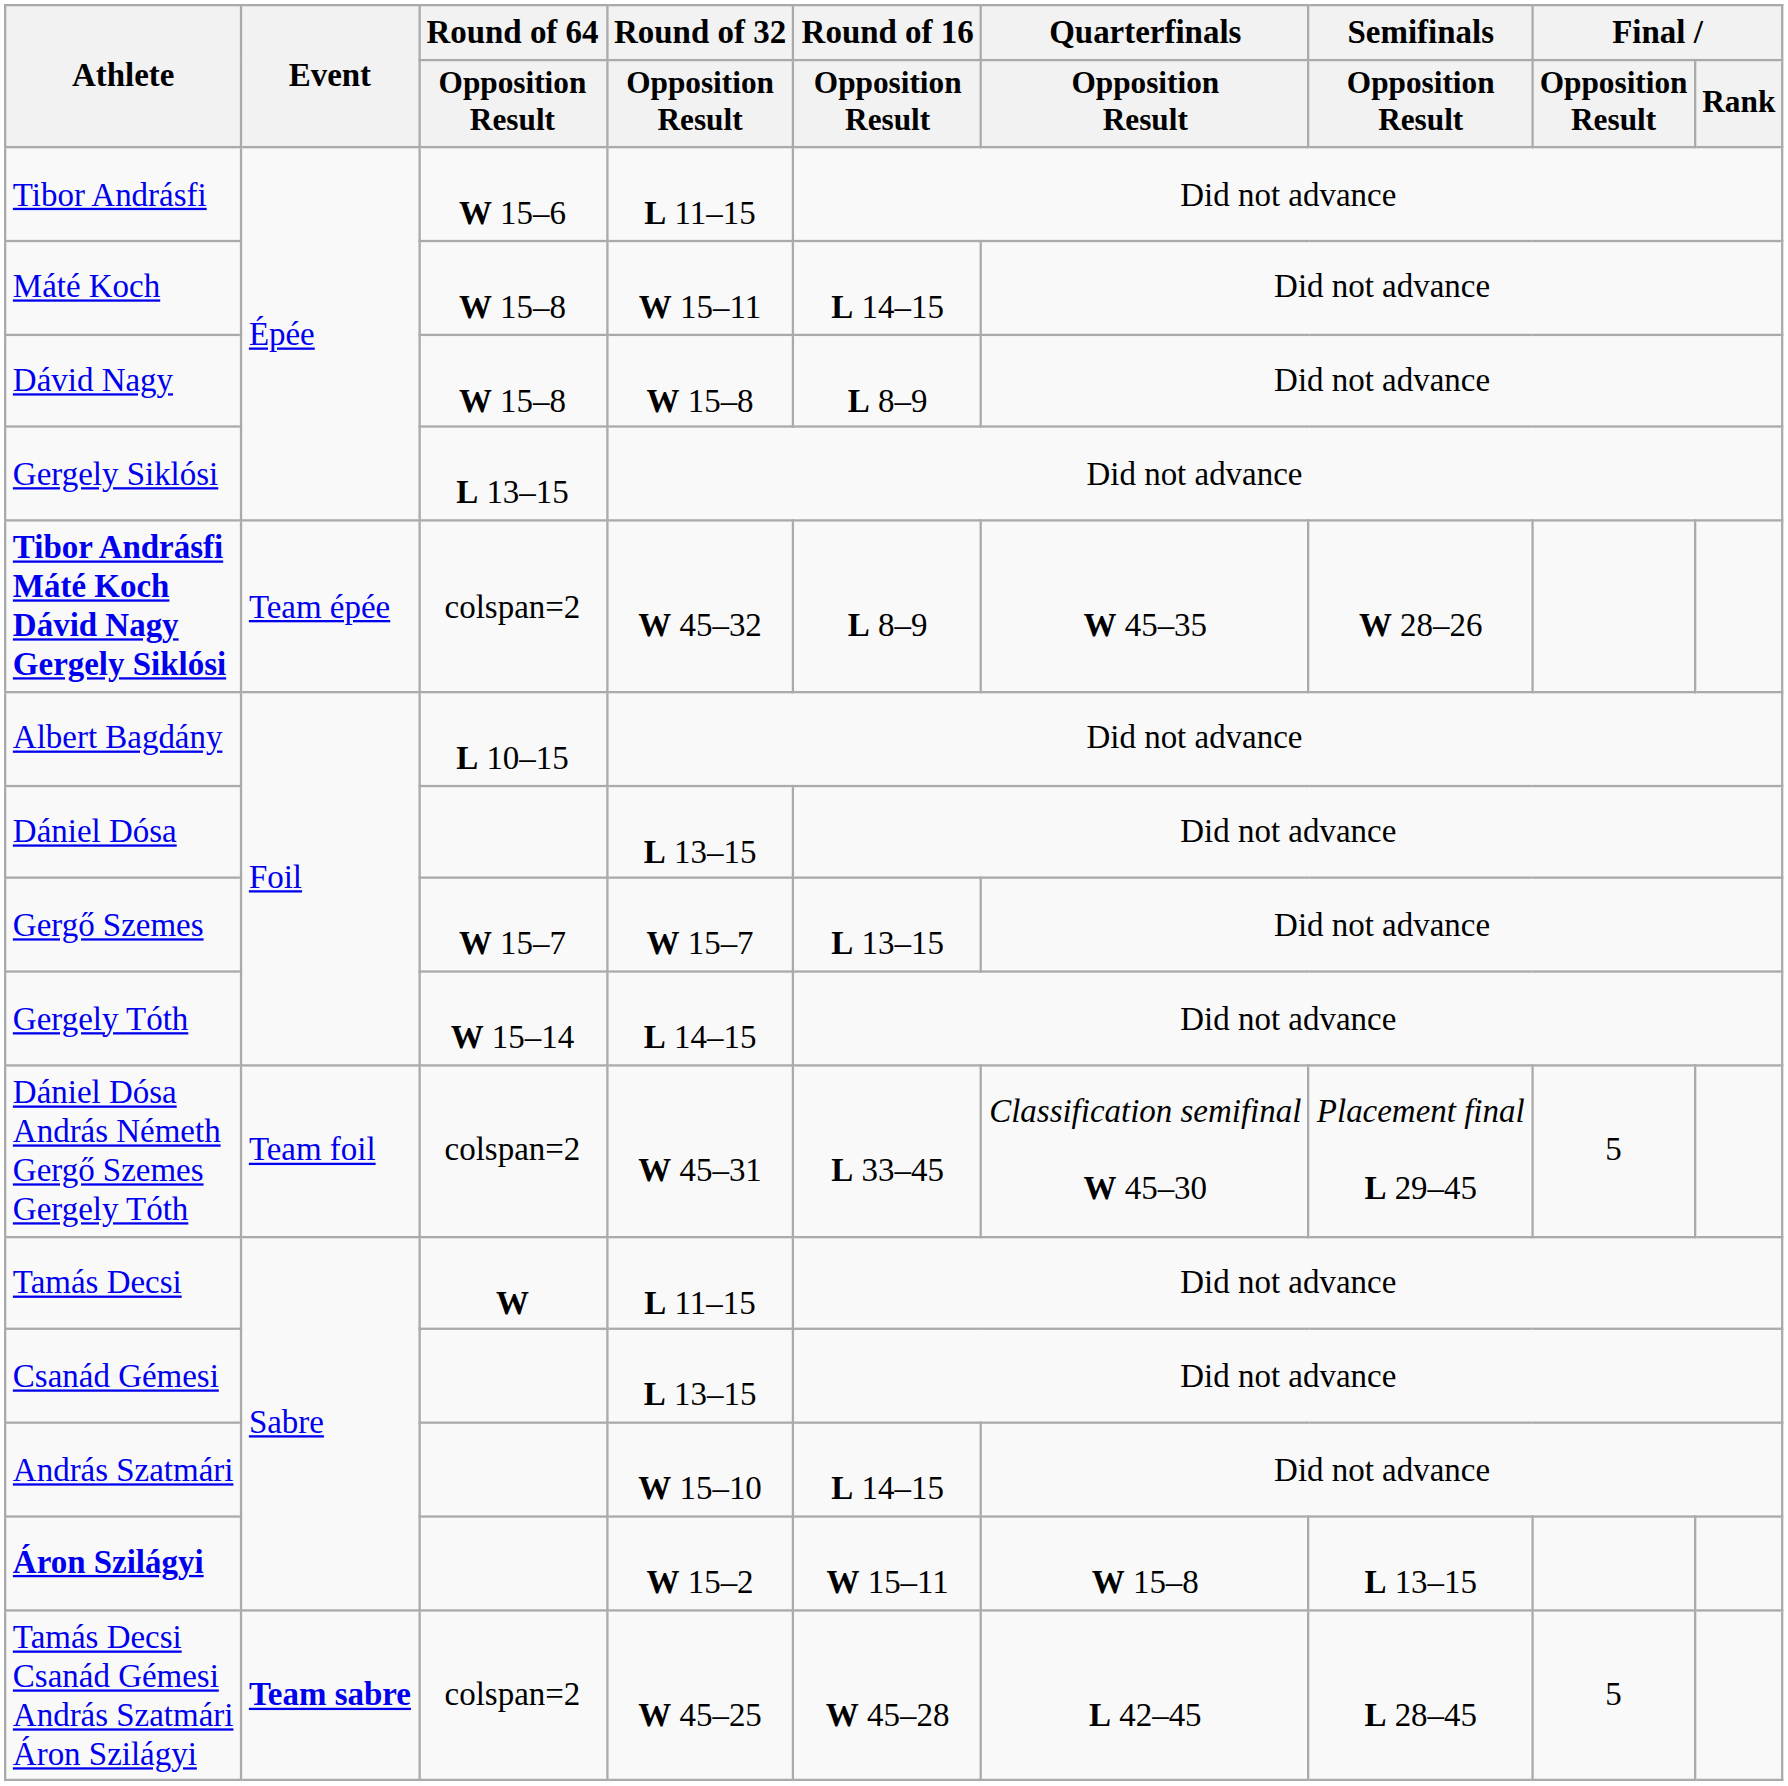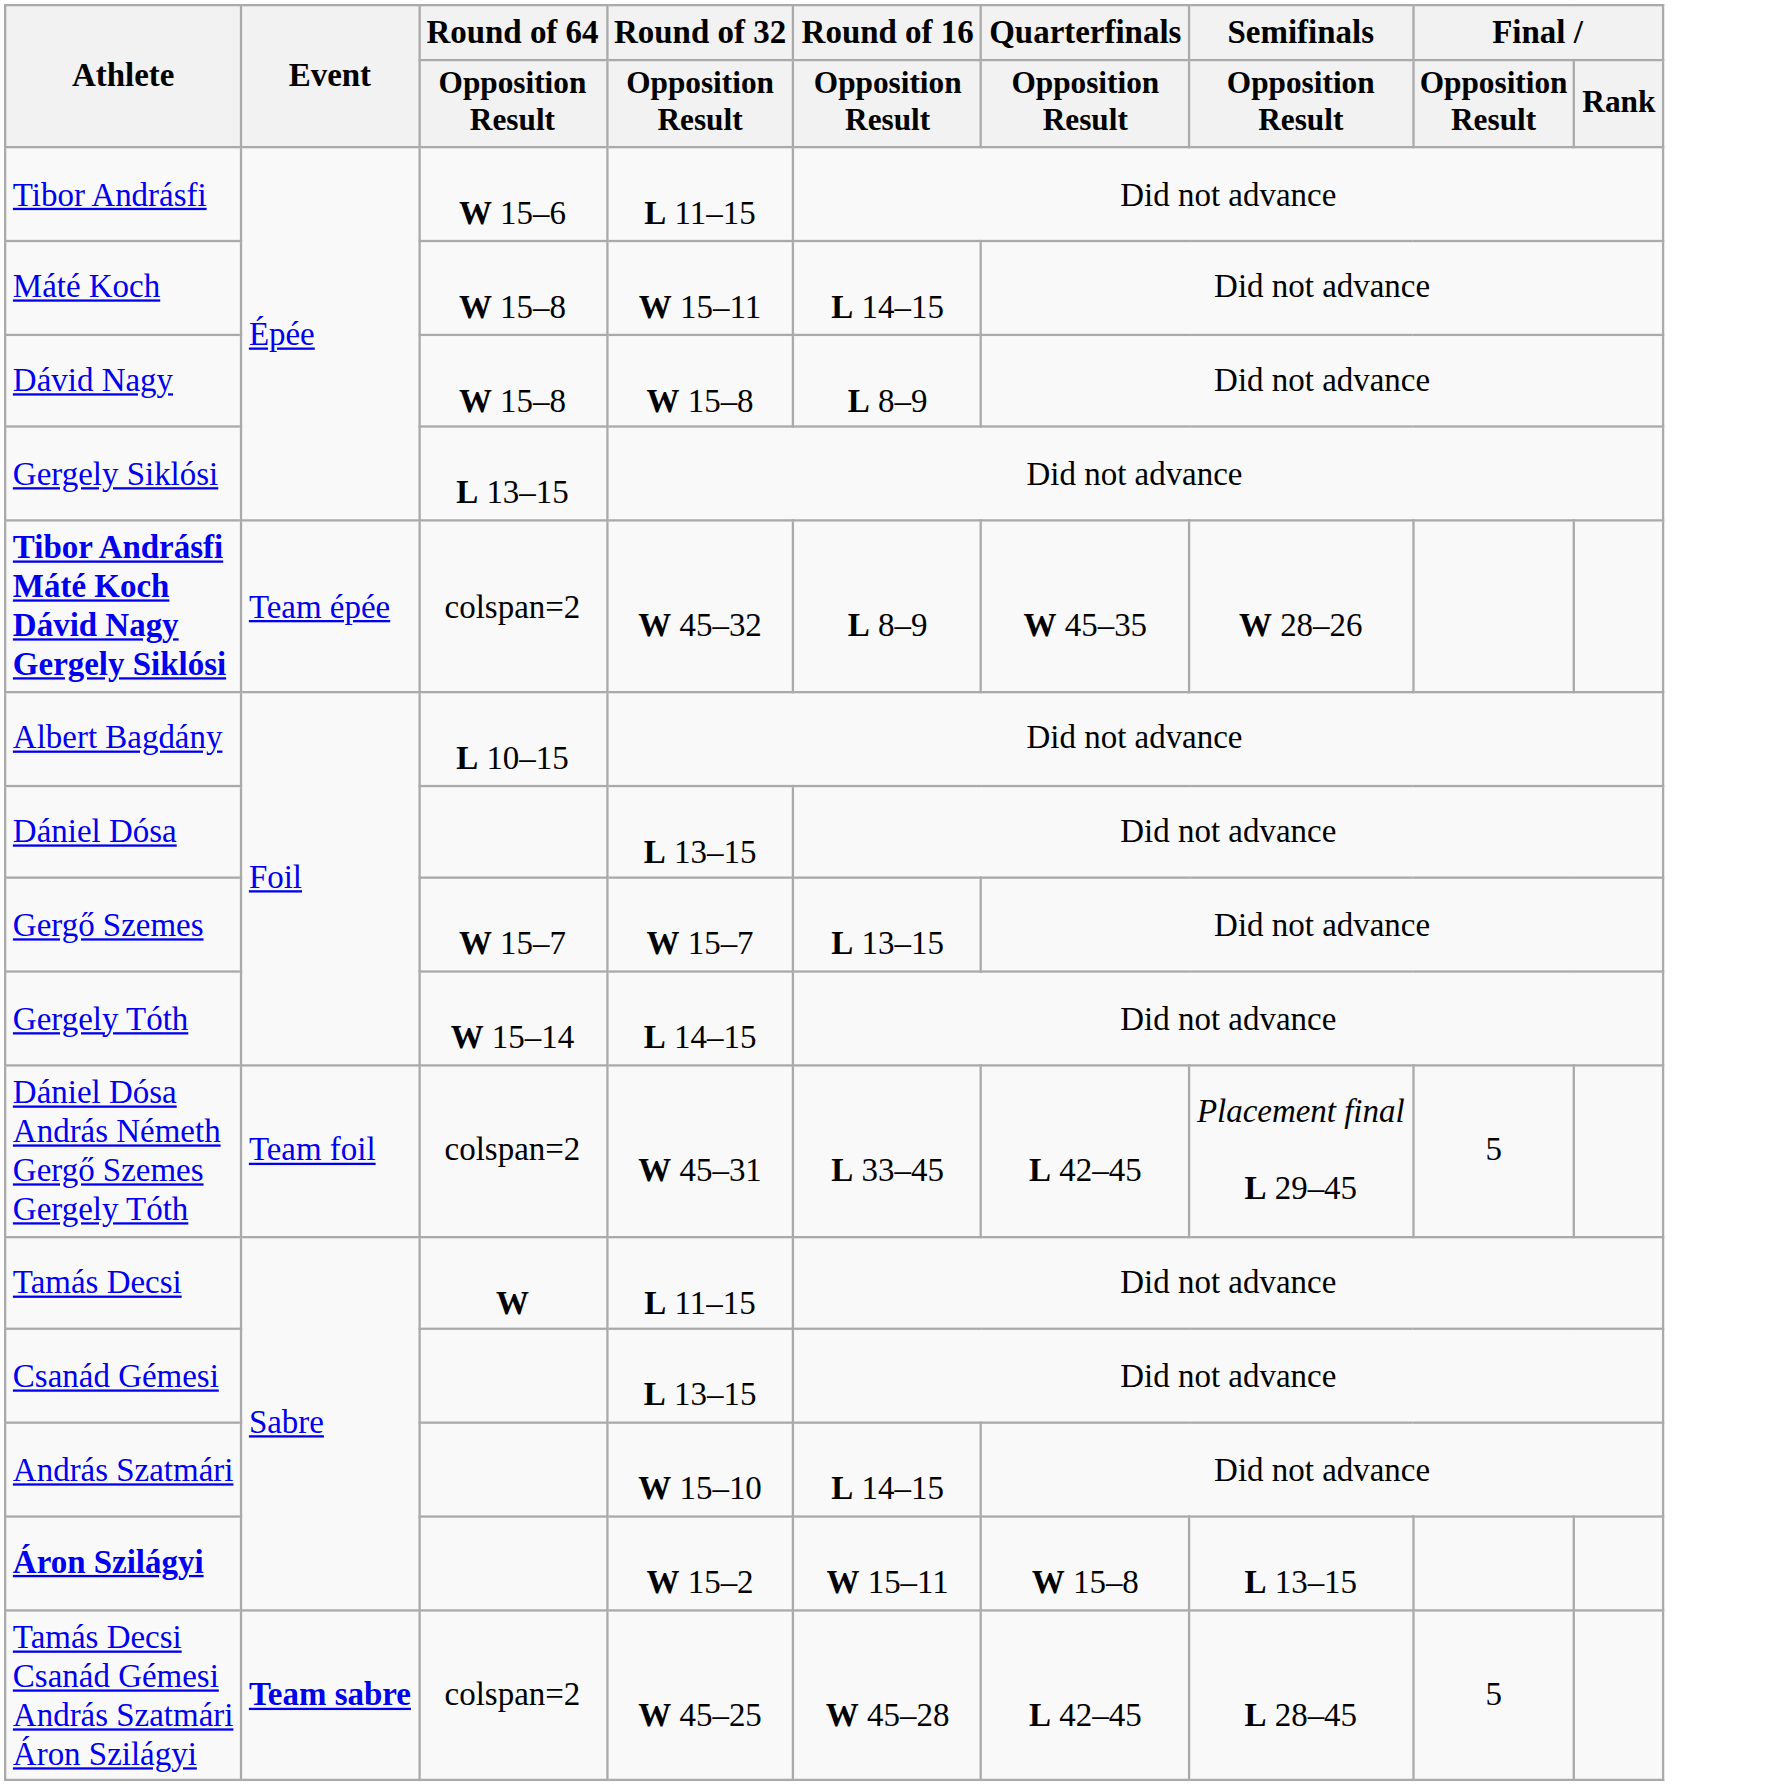(1145, 1150) Classification semifinal W 45–30 -> (1085, 1170) L 42–45
